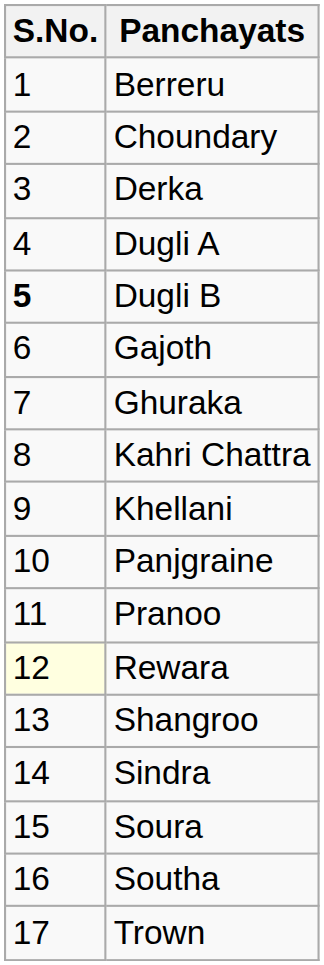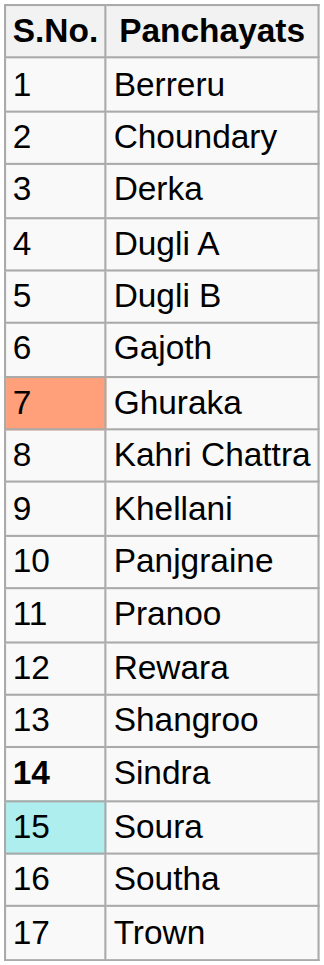(22, 296) bold -> (22, 296) normal
(22, 402) no background -> (22, 402) lightsalmon background
(31, 667) lightyellow background -> (31, 667) no background
(31, 773) normal -> (31, 773) bold
(31, 826) no background -> (31, 826) paleturquoise background
